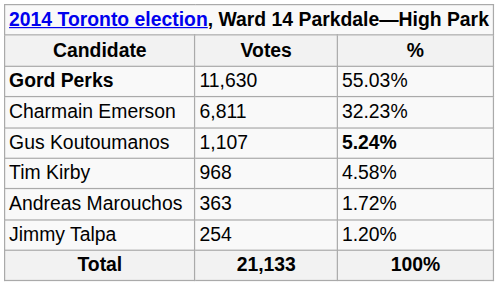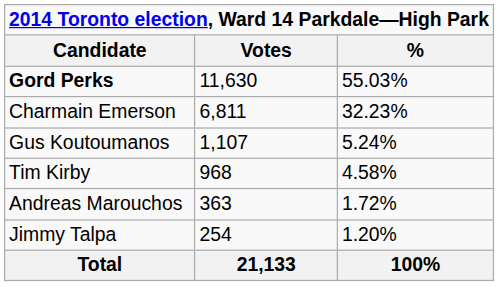(369, 142) bold -> (369, 142) normal
